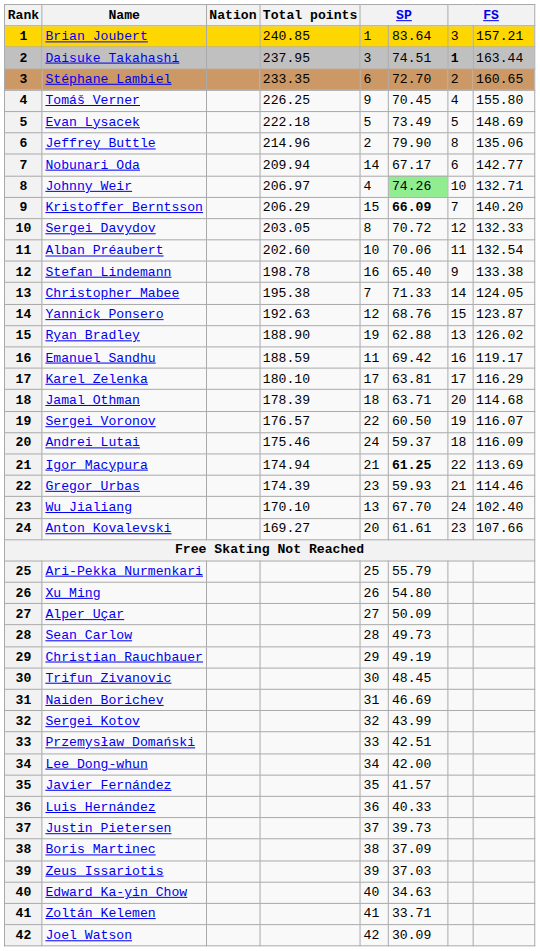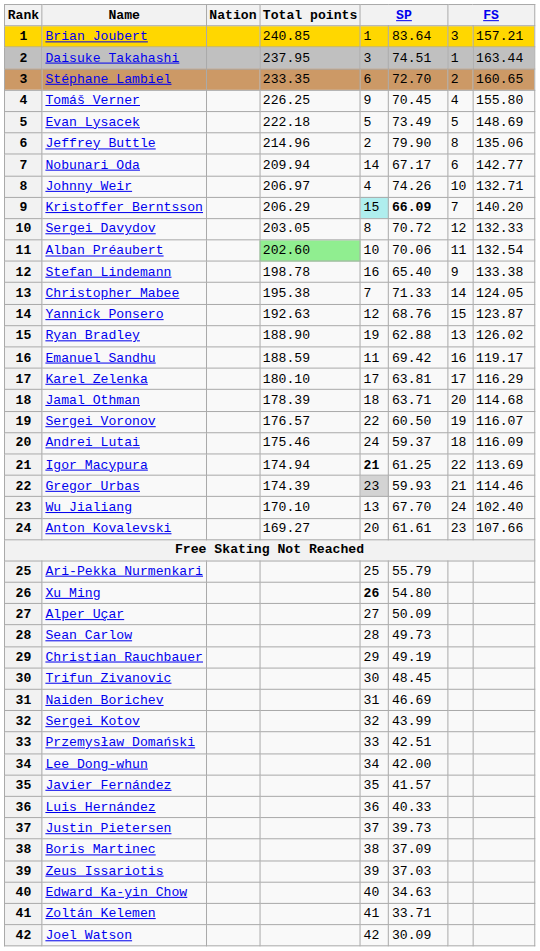(455, 58) bold -> (455, 58) normal
(412, 186) lightgreen background -> (412, 186) no background
(371, 208) no background -> (371, 208) paleturquoise background
(286, 251) no background -> (286, 251) lightgreen background
(371, 465) normal -> (371, 465) bold
(412, 465) bold -> (412, 465) normal
(371, 486) no background -> (371, 486) lightgrey background
(371, 593) normal -> (371, 593) bold
